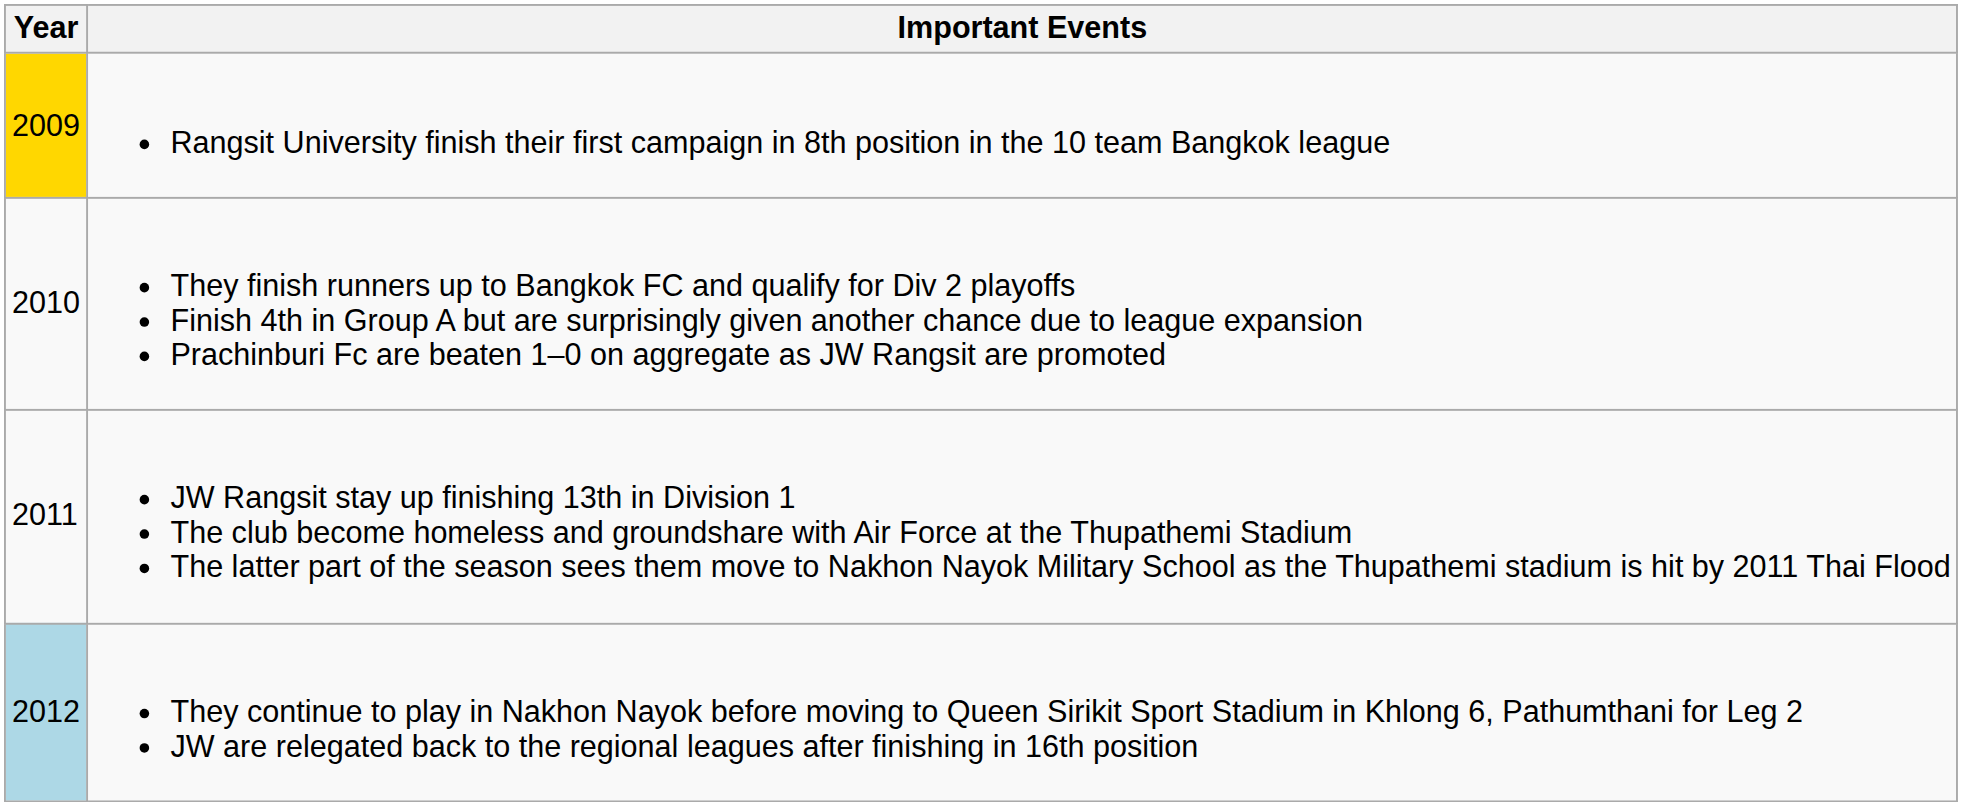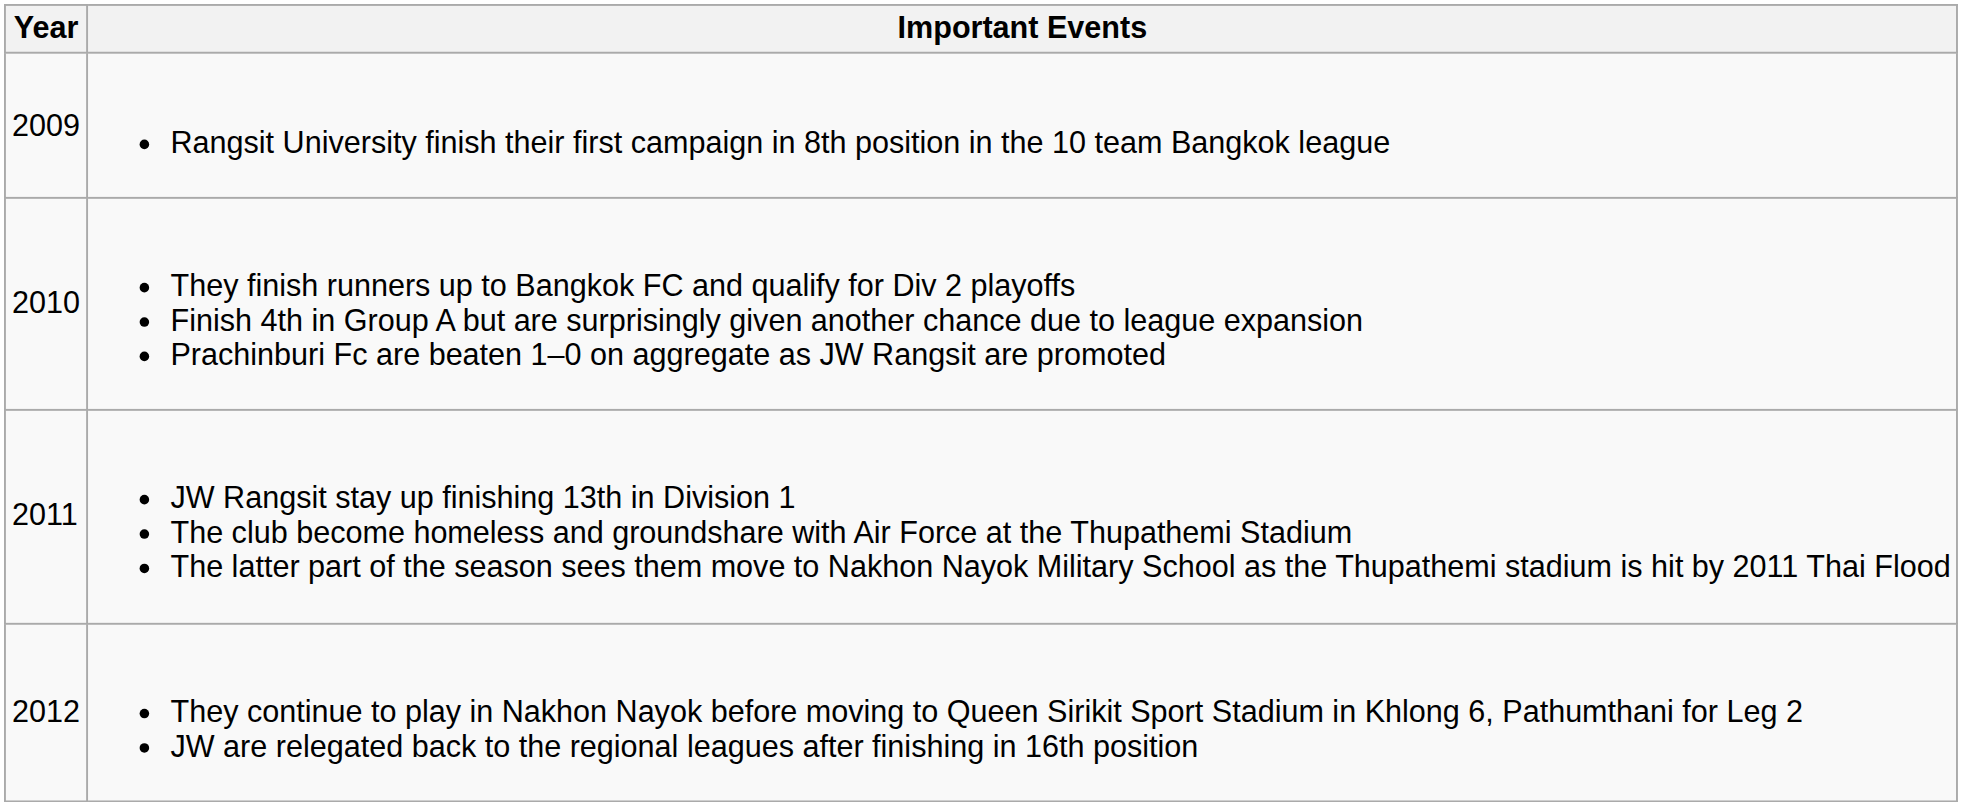(46, 124) gold background -> (46, 124) no background
(46, 711) lightblue background -> (46, 711) no background
